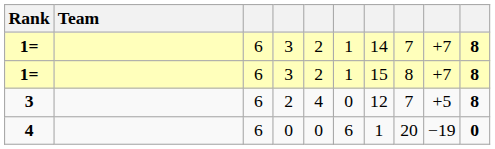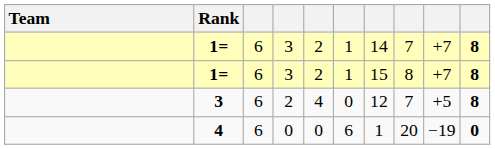columns swapped: (29, 18) <-> (79, 18)
